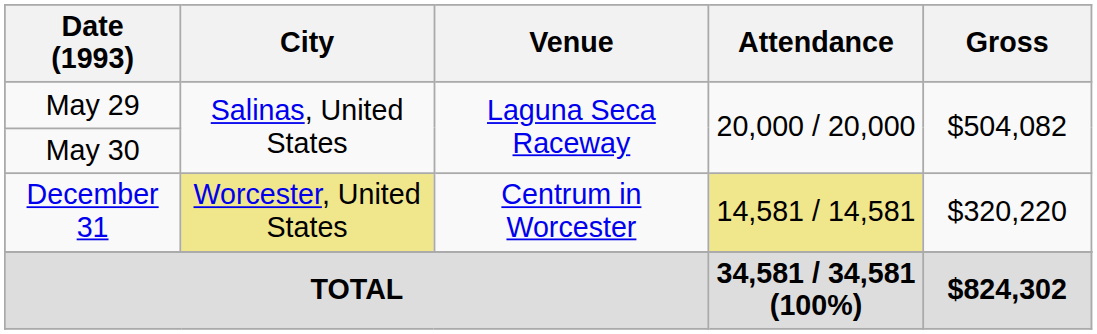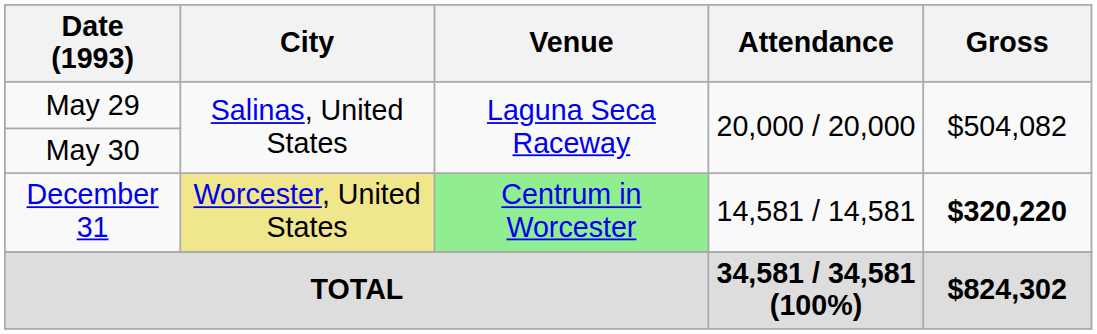(571, 211) no background -> (571, 211) lightgreen background
(816, 211) khaki background -> (816, 211) no background
(1007, 211) normal -> (1007, 211) bold
